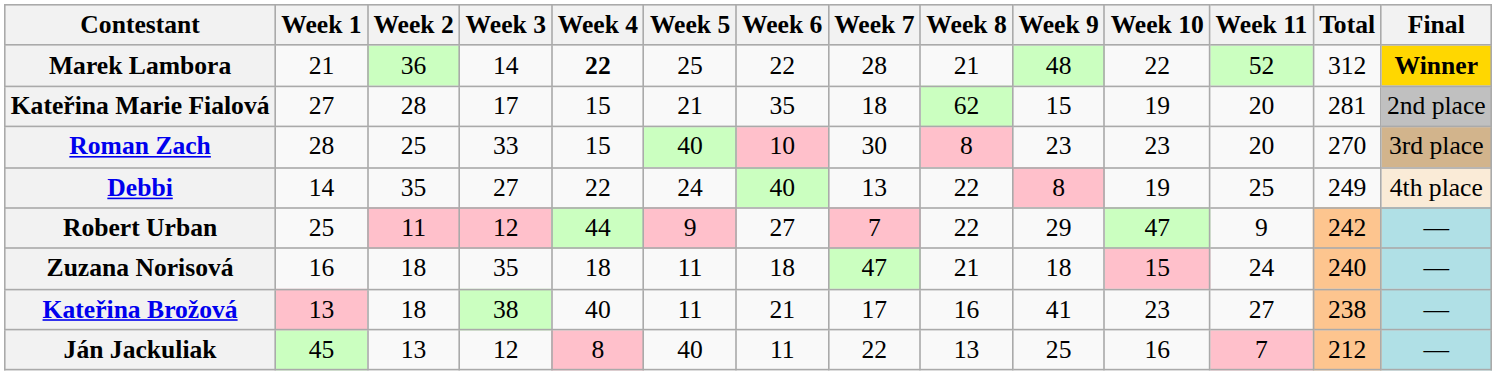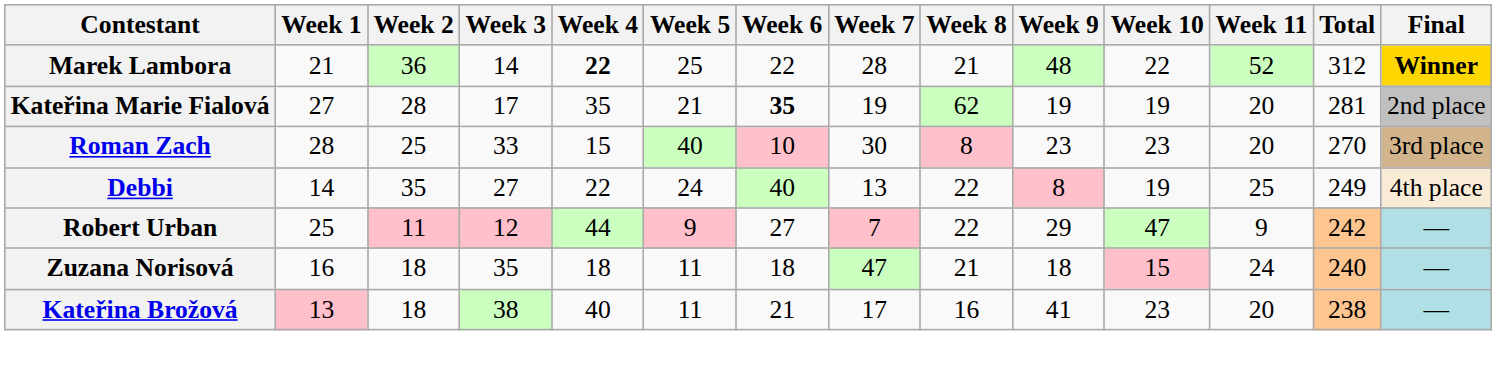(598, 106) 15 -> (598, 106) 35
(782, 106) normal -> (782, 106) bold
(874, 106) 18 -> (874, 106) 19
(1059, 106) 15 -> (1059, 106) 19
(1261, 308) 27 -> (1261, 308) 20
- row: (140, 349)
